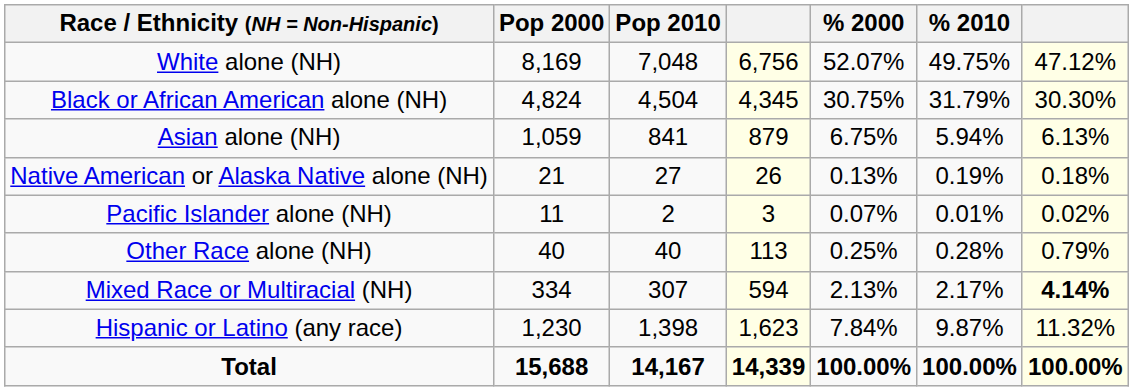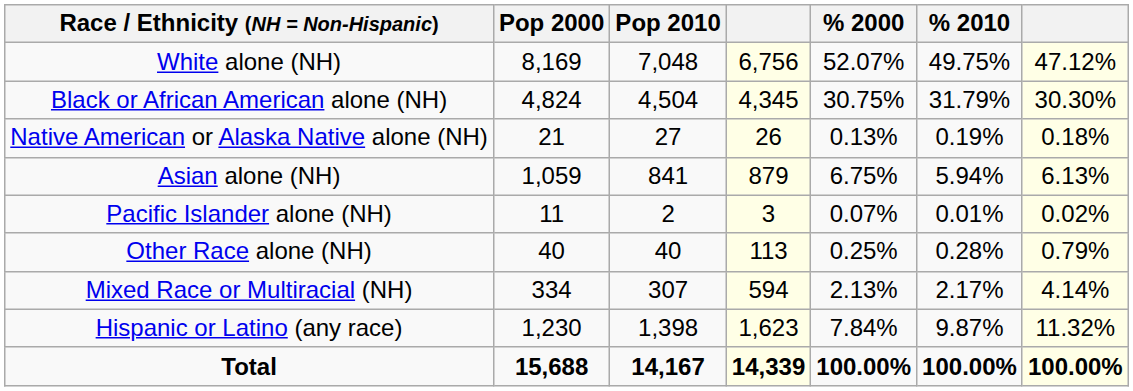rows swapped: (249, 175) <-> (249, 137)
(1075, 289) bold -> (1075, 289) normal
